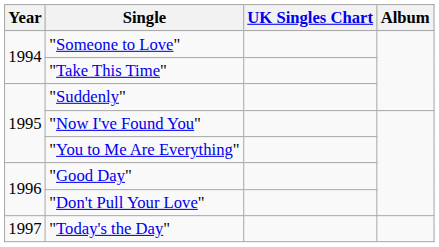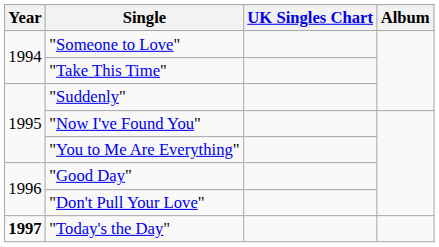(25, 228) normal -> (25, 228) bold
